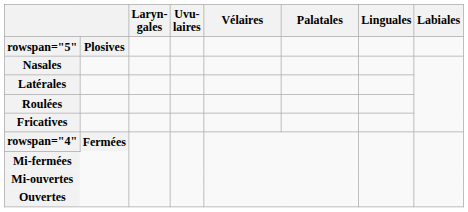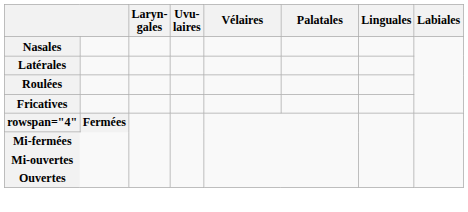- row: (42, 46)
